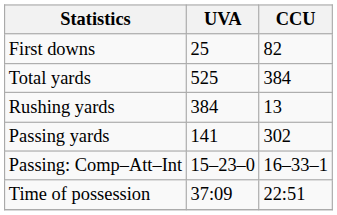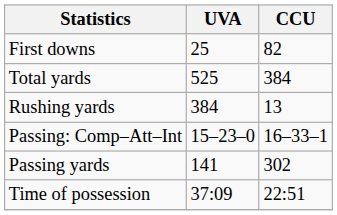rows swapped: (59, 136) <-> (95, 165)
